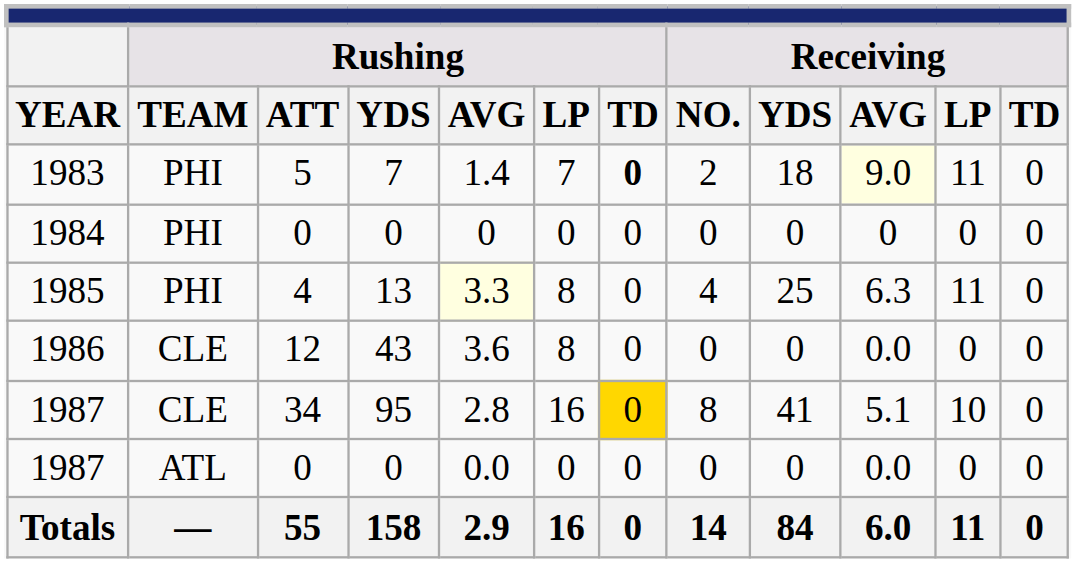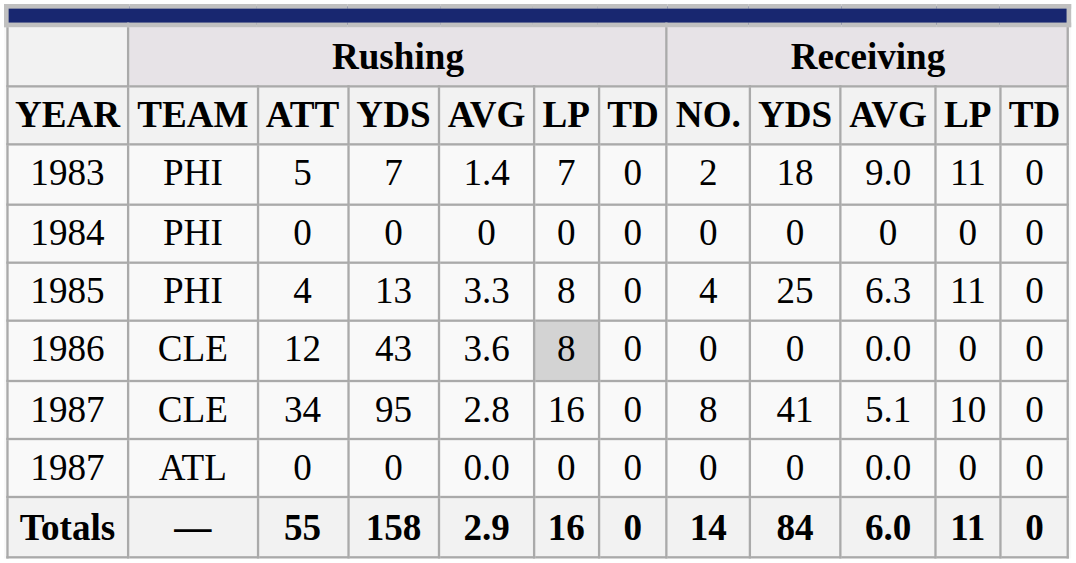(633, 173) bold -> (633, 173) normal
(888, 173) lightyellow background -> (888, 173) no background
(487, 291) lightyellow background -> (487, 291) no background
(566, 350) no background -> (566, 350) lightgrey background
(633, 408) gold background -> (633, 408) no background
